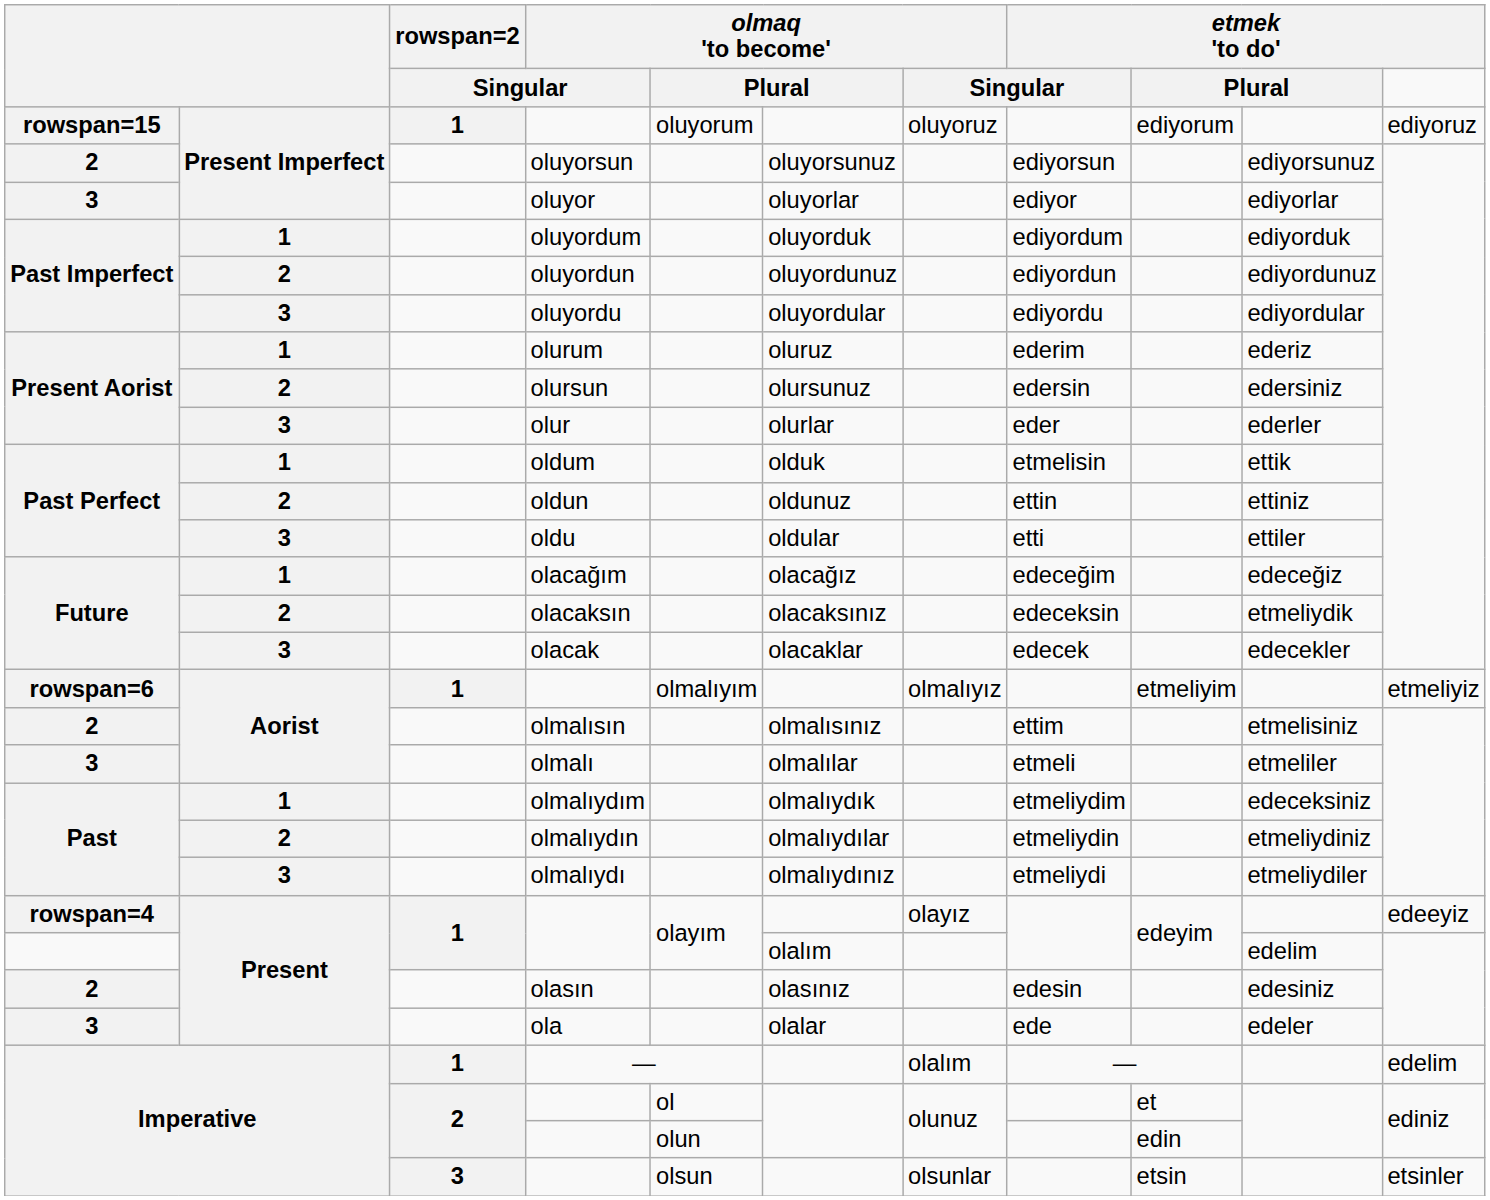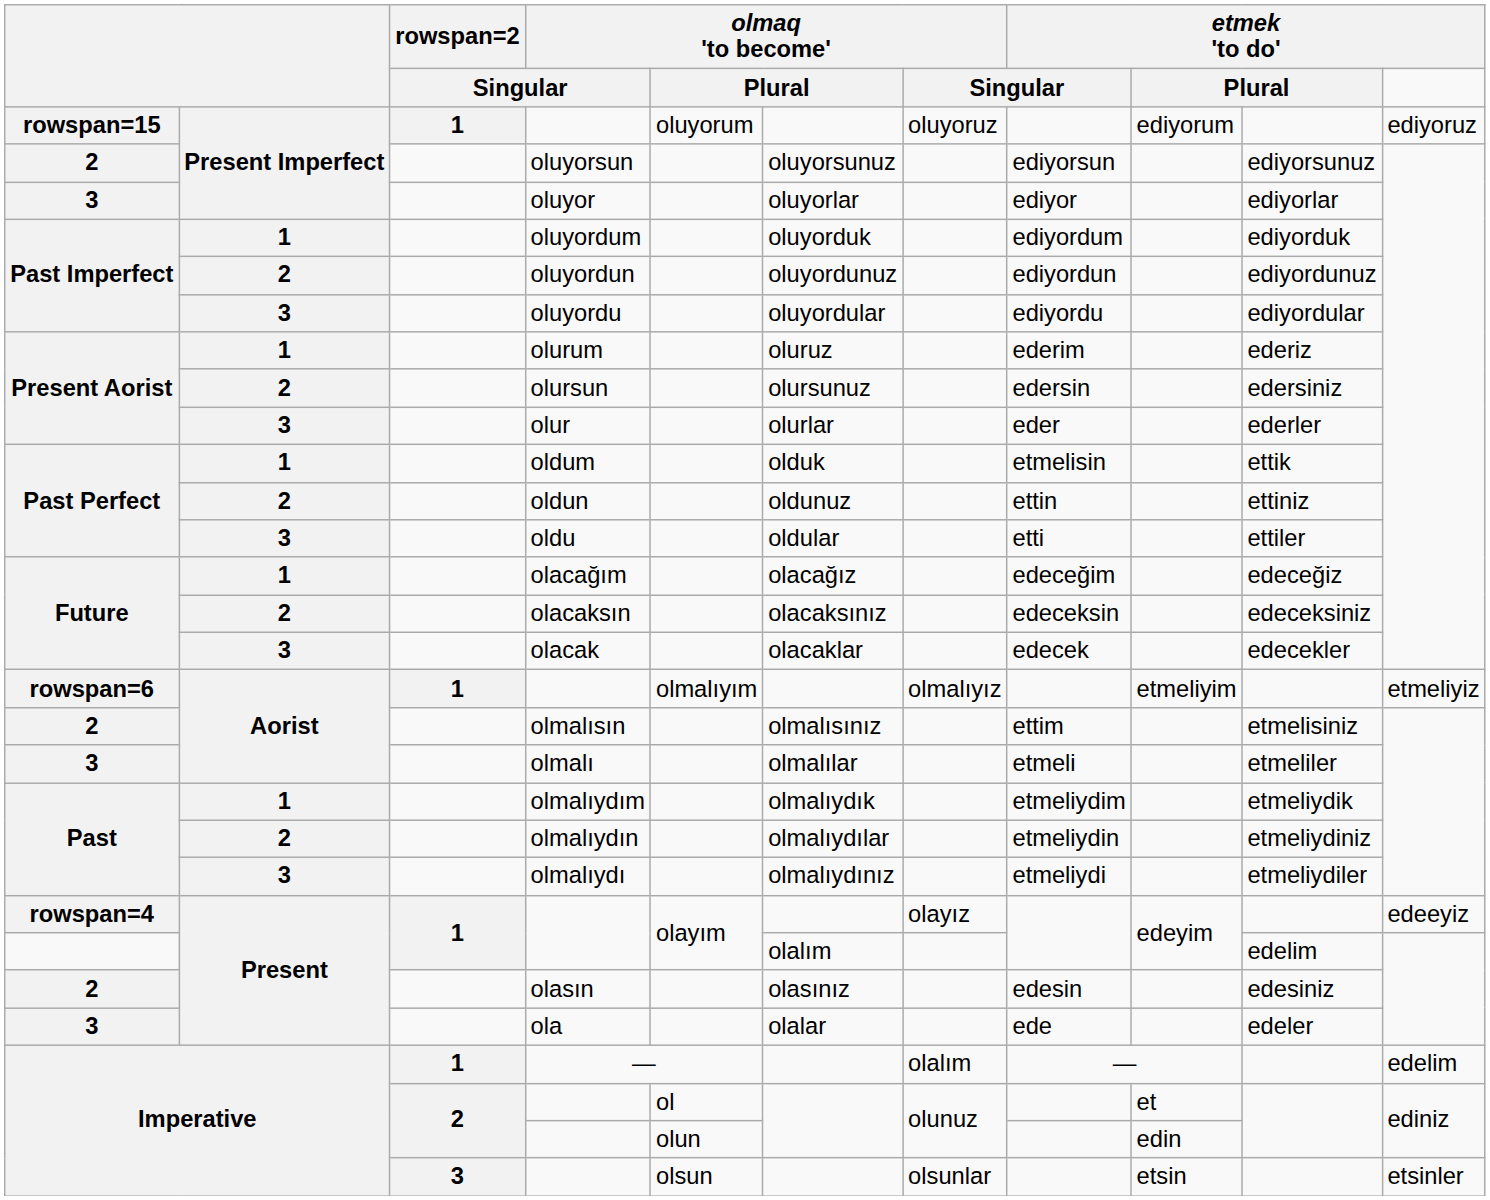(1300, 613) etmeliydik -> (1309, 613) edeceksiniz
(1309, 801) edeceksiniz -> (1300, 801) etmeliydik
